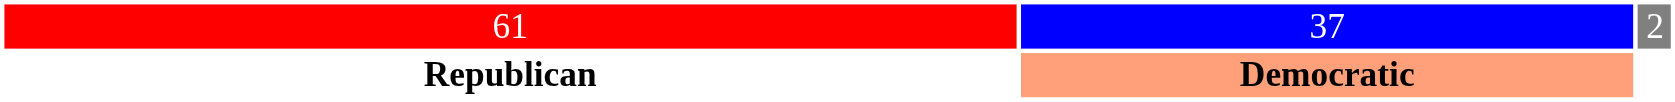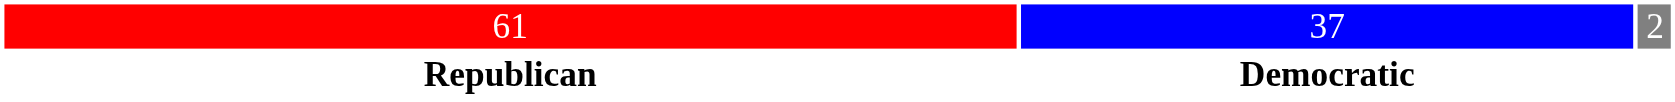(1327, 74) lightsalmon background -> (1327, 74) no background
